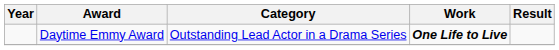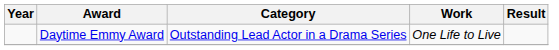(460, 34) bold -> (457, 34) normal
